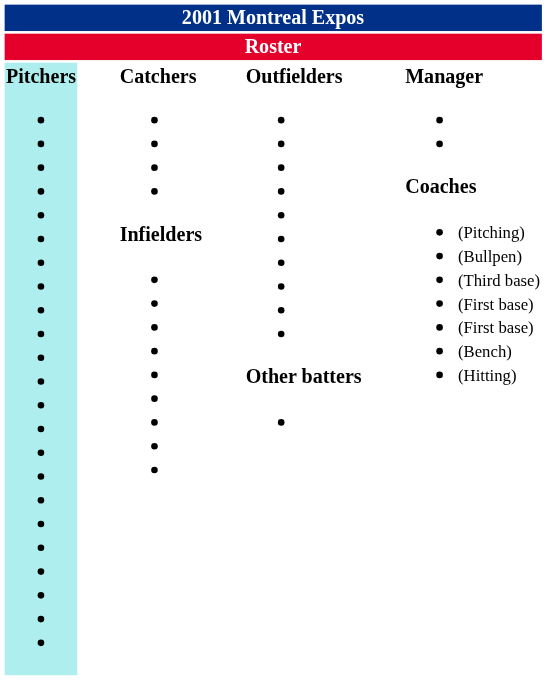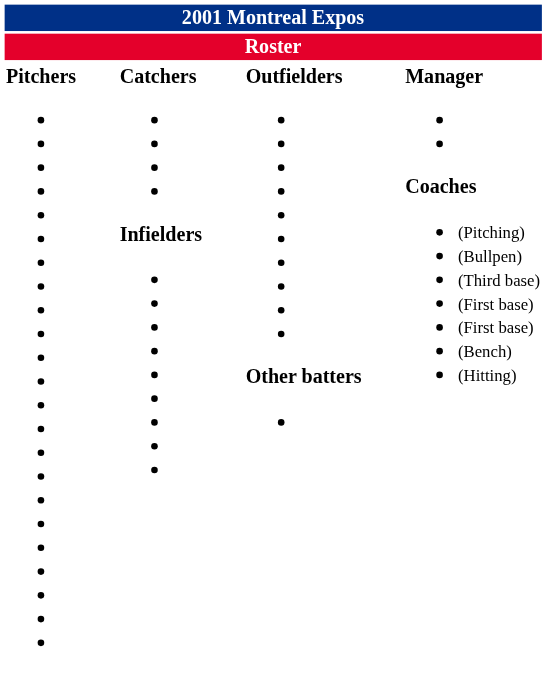(41, 359) paleturquoise background -> (41, 359) no background
